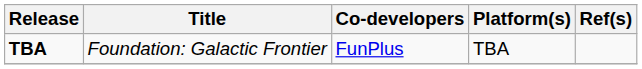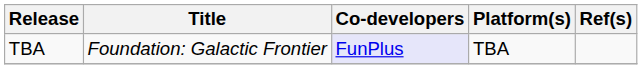(28, 48) bold -> (27, 48) normal
(370, 48) no background -> (370, 48) lavender background
